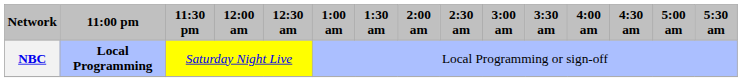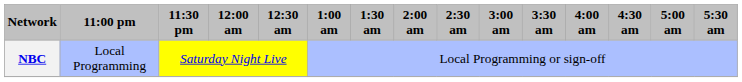(113, 58) bold -> (110, 58) normal
